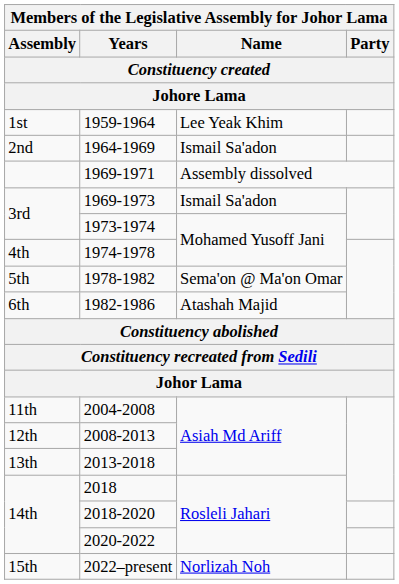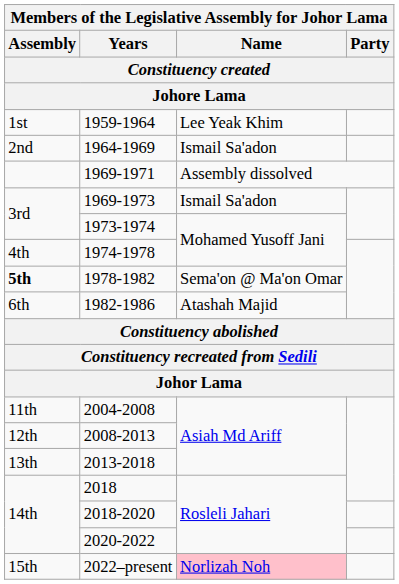(19, 278) normal -> (20, 278) bold
(225, 566) no background -> (225, 566) pink background
